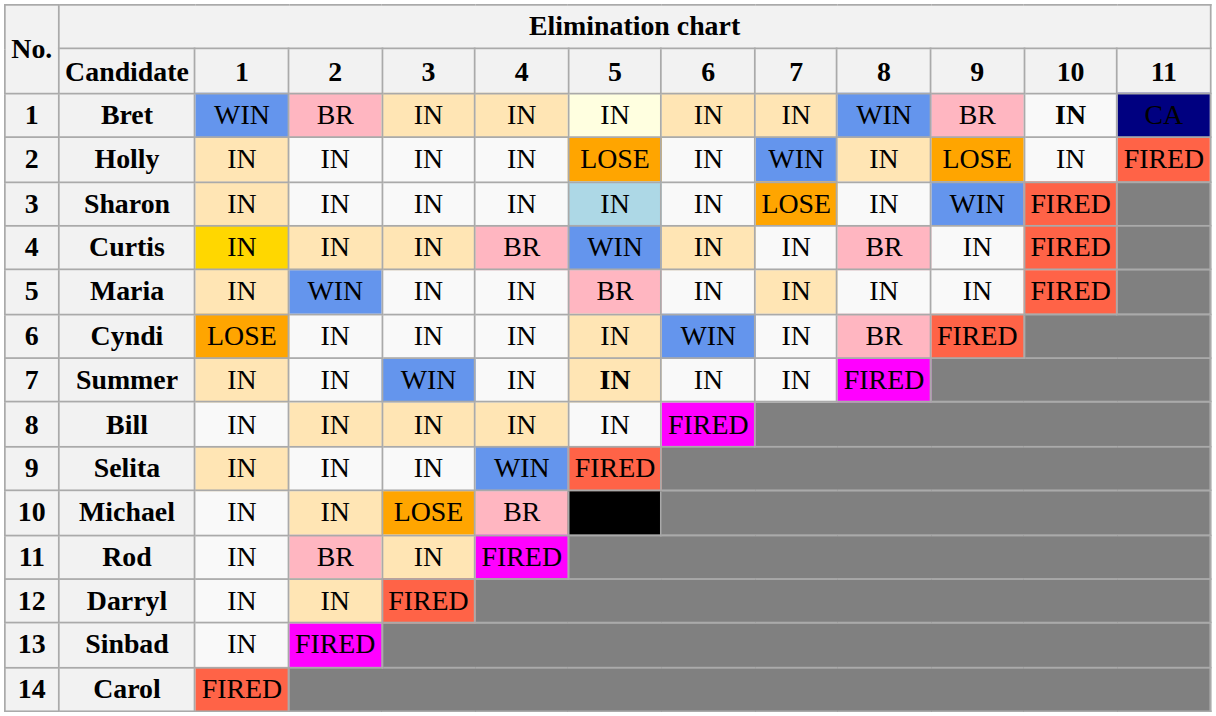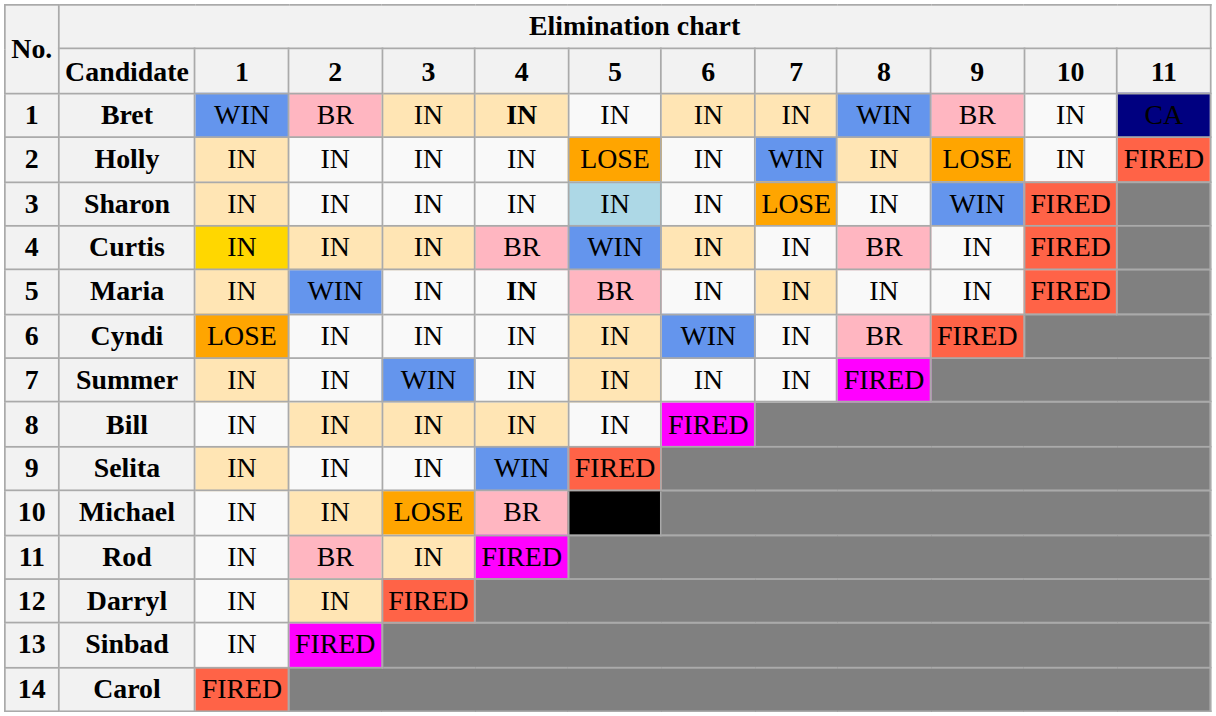(522, 114) normal -> (522, 114) bold
(615, 114) lightyellow background -> (615, 114) no background
(1071, 114) bold -> (1071, 114) normal
(522, 291) normal -> (522, 291) bold
(615, 379) bold -> (615, 379) normal
